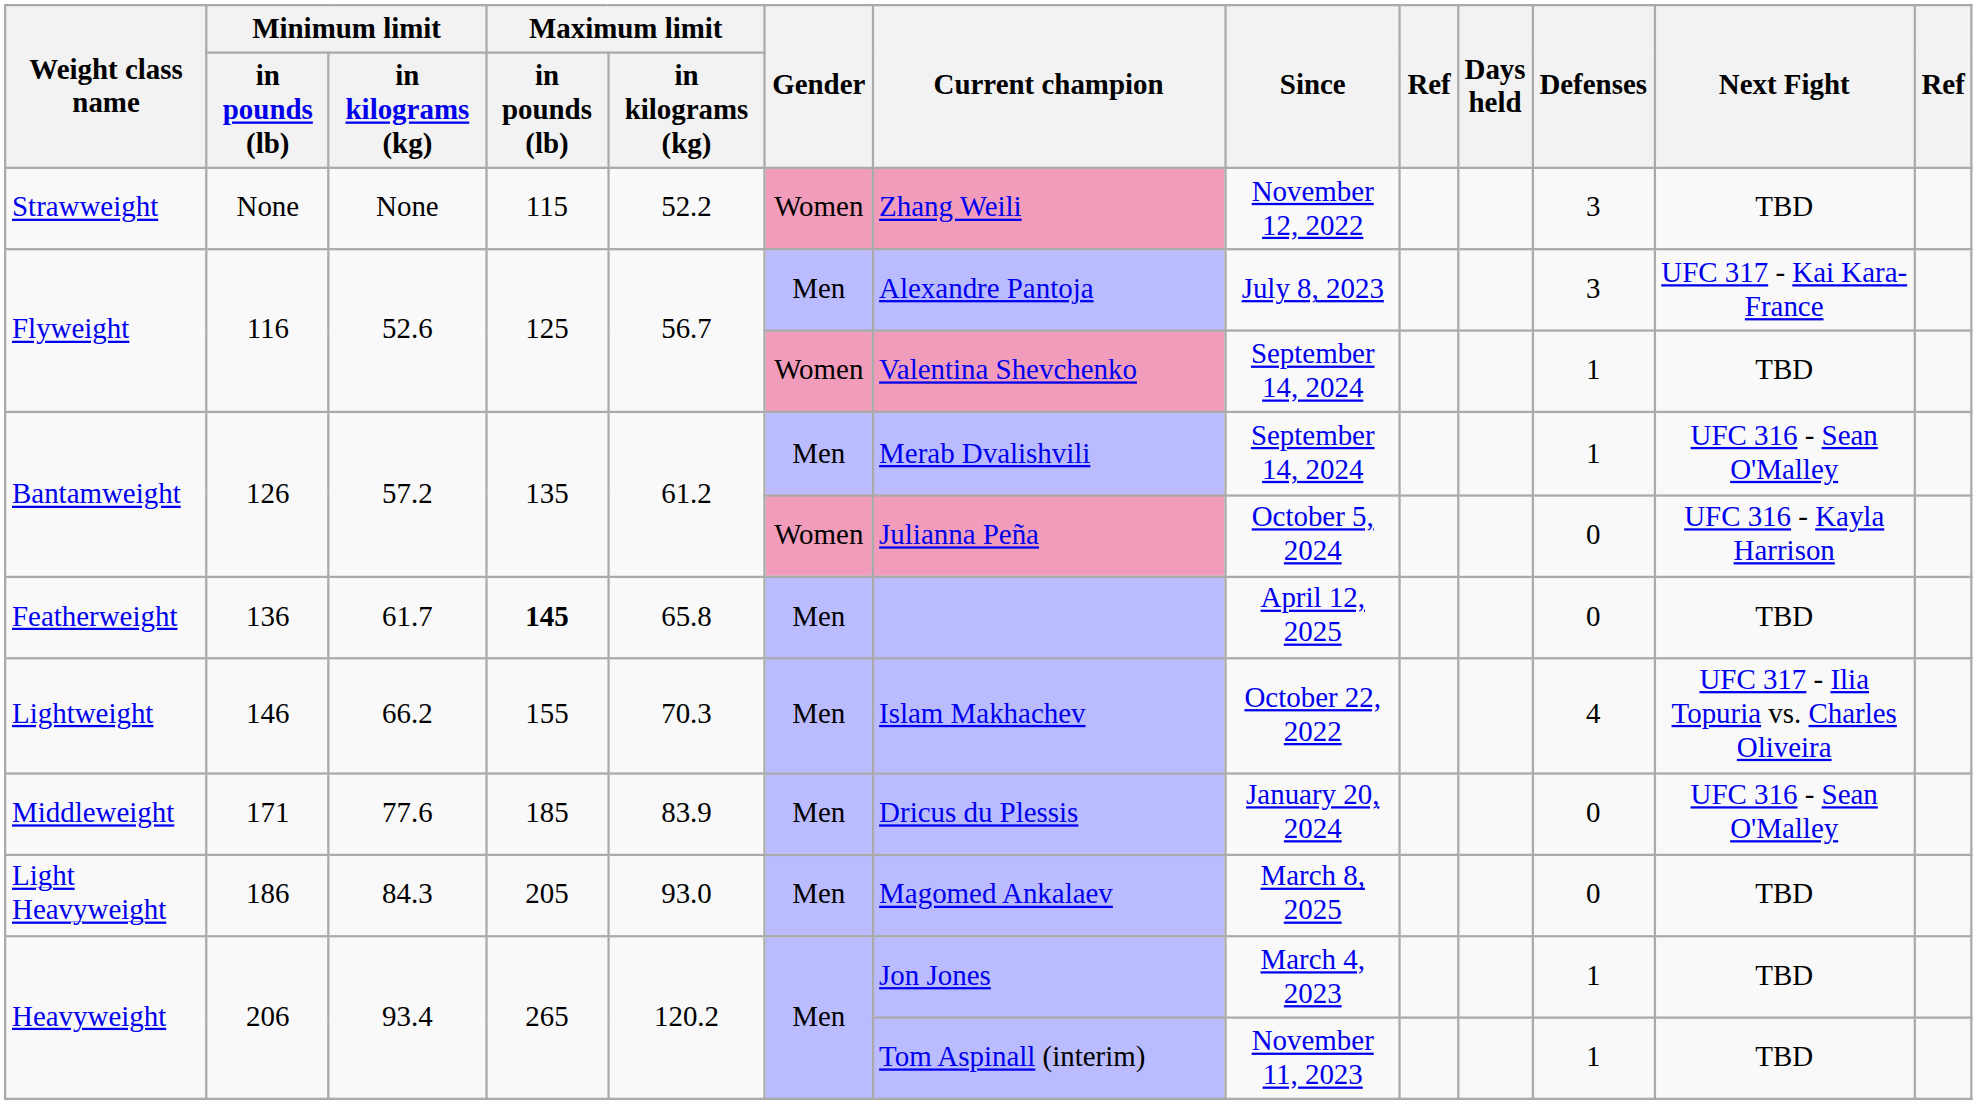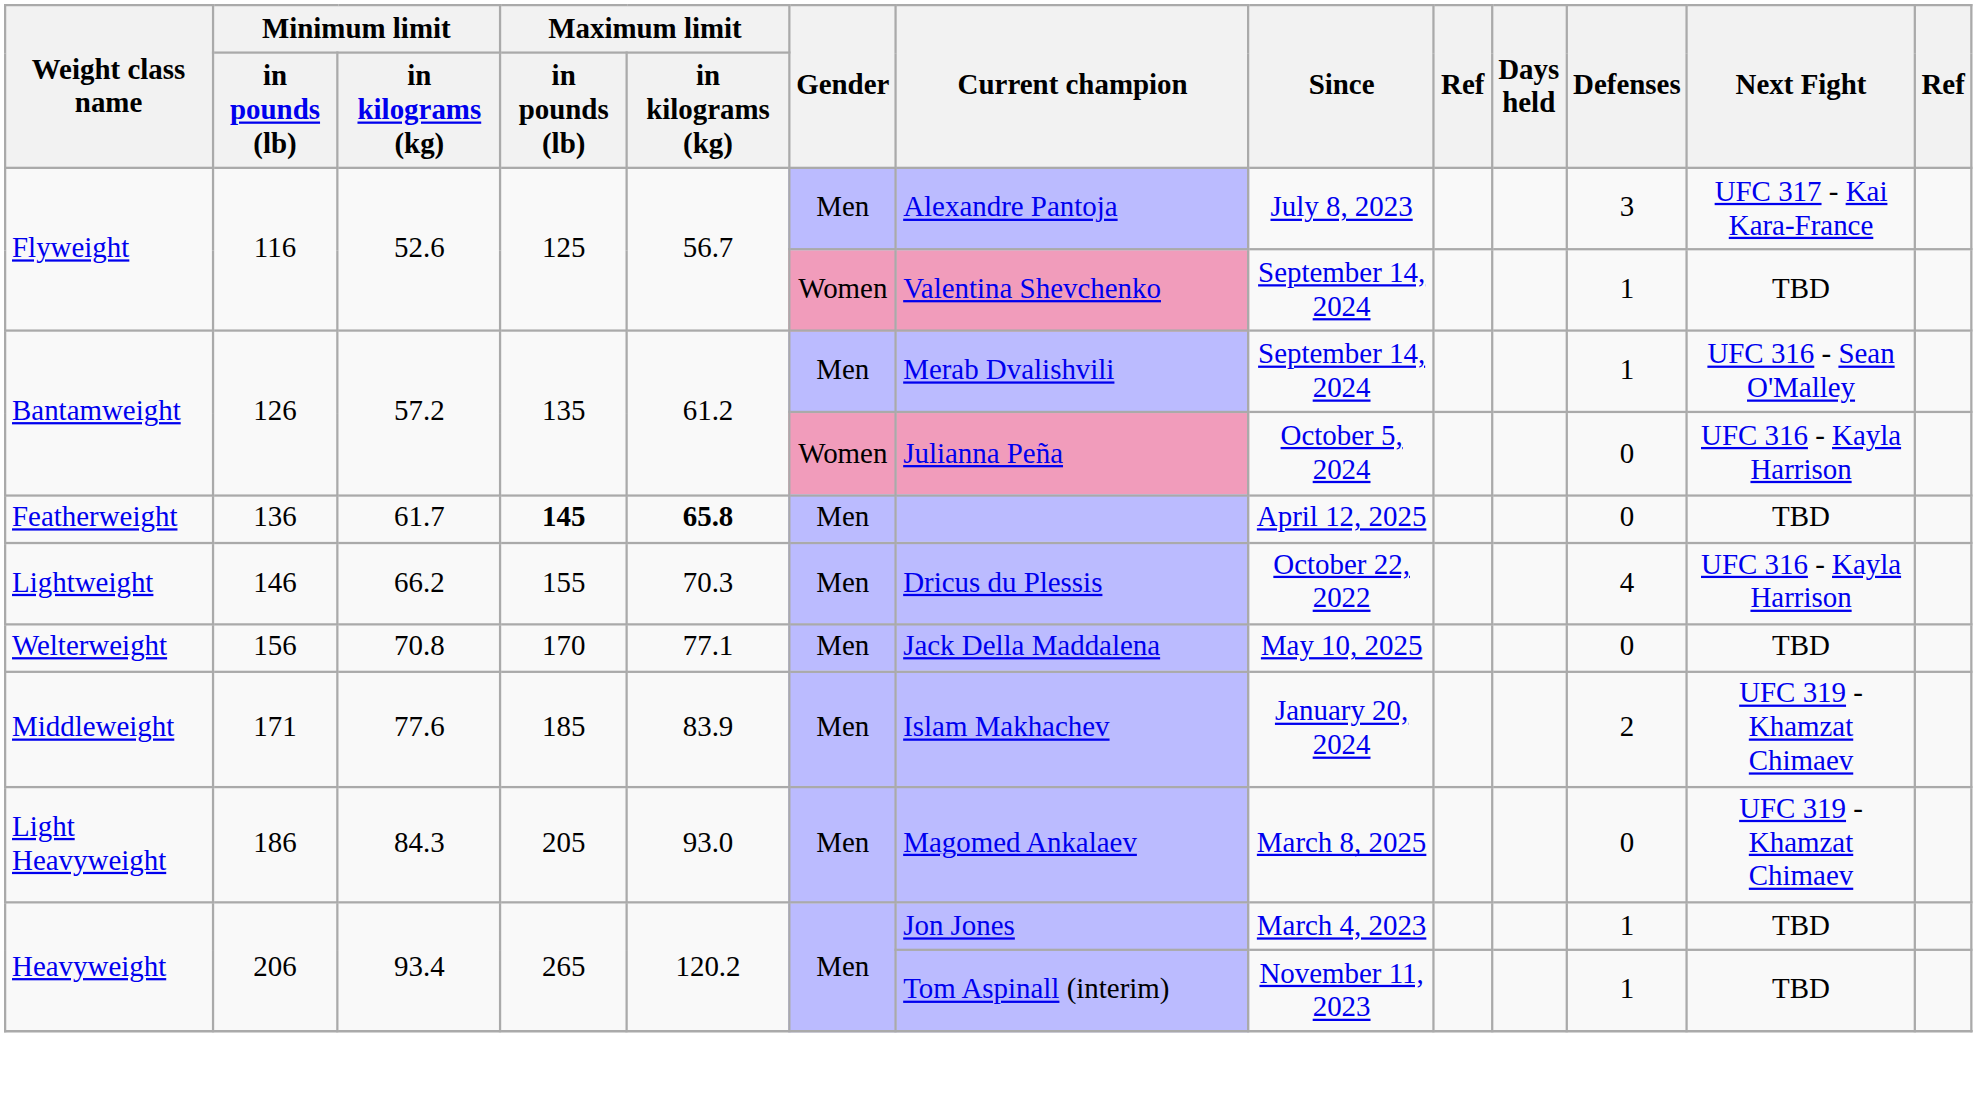- row: (85, 208)
(687, 616) normal -> (708, 517) bold
(982, 714) Islam Makhachev -> (1003, 582) Dricus du Plessis
(1784, 714) UFC 317 - Ilia Topuria vs. Charles Oliveira -> (1801, 582) UFC 316 - Kayla Harrison
+ row: (90, 646)
(979, 813) Dricus du Plessis -> (1006, 728) Islam Makhachev
(1593, 813) 0 -> (1627, 728) 2
(1784, 813) UFC 316 - Sean O'Malley -> (1801, 728) UFC 319 - Khamzat Chimaev
(1784, 894) TBD -> (1801, 843) UFC 319 - Khamzat Chimaev
